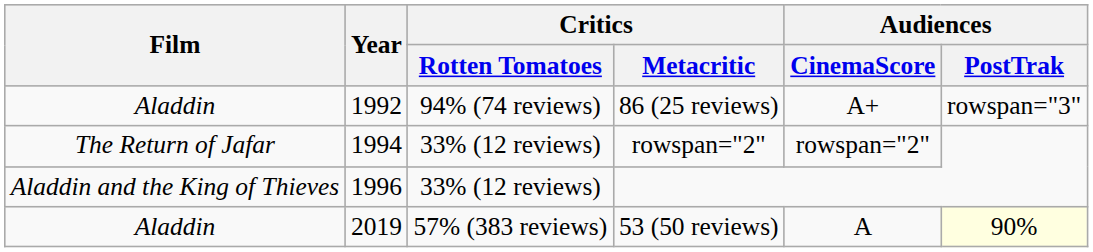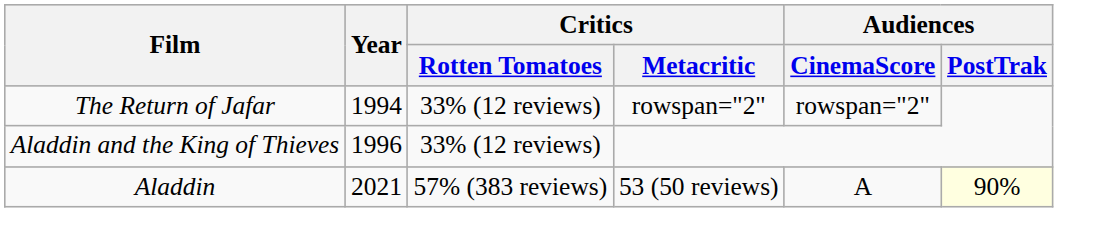- row: (699, 105)
(376, 226) 2019 -> (376, 186) 2021
